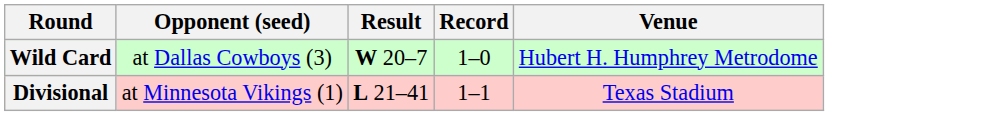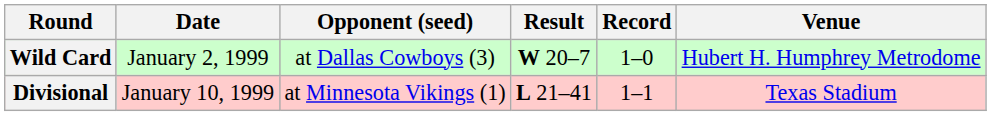+ column: (198, 22)
